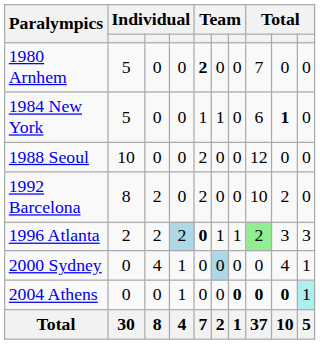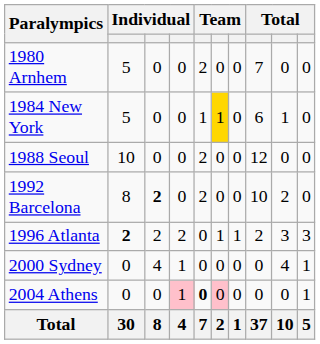(203, 67) bold -> (203, 67) normal
(220, 117) no background -> (220, 117) gold background
(285, 117) bold -> (285, 117) normal
(157, 196) normal -> (157, 196) bold
(126, 236) normal -> (126, 236) bold
(182, 236) lightblue background -> (182, 236) no background
(203, 236) bold -> (203, 236) normal
(259, 236) lightgreen background -> (259, 236) no background
(220, 265) lightblue background -> (220, 265) no background
(182, 295) no background -> (182, 295) pink background
(203, 295) normal -> (203, 295) bold
(220, 295) no background -> (220, 295) pink background
(237, 295) bold -> (237, 295) normal
(259, 295) bold -> (259, 295) normal
(285, 295) bold -> (285, 295) normal
(306, 295) paleturquoise background -> (306, 295) no background
